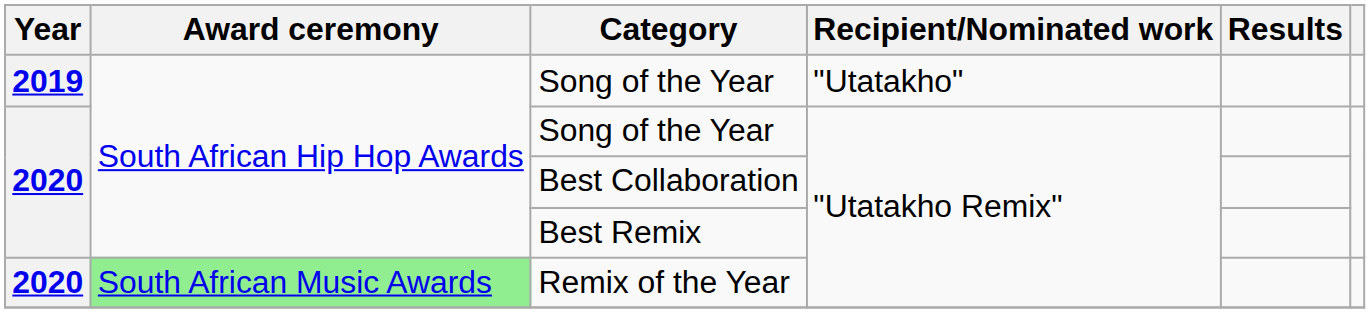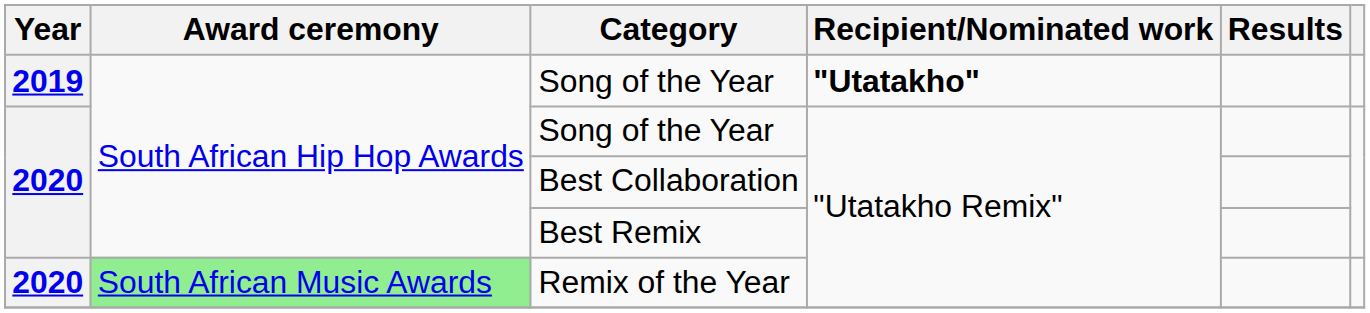(888, 80) normal -> (897, 80) bold
